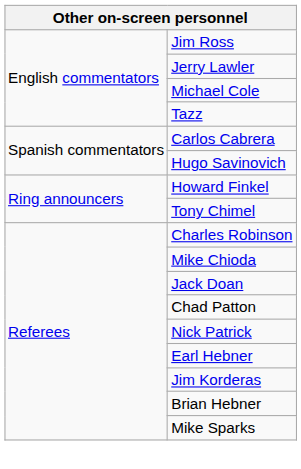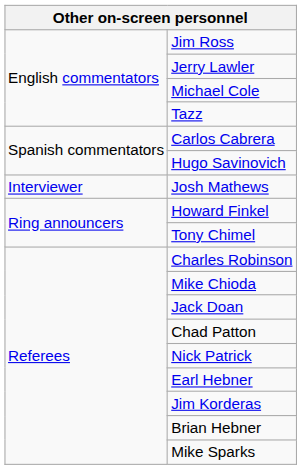+ row: (220, 187)
